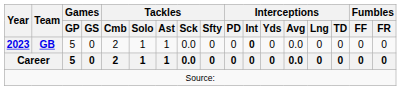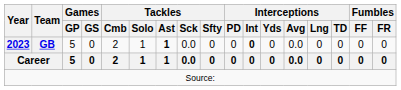(167, 45) normal -> (167, 45) bold
